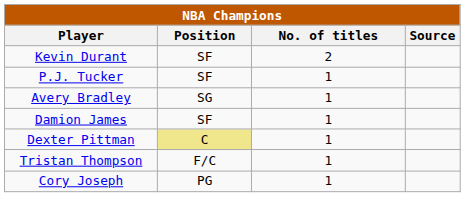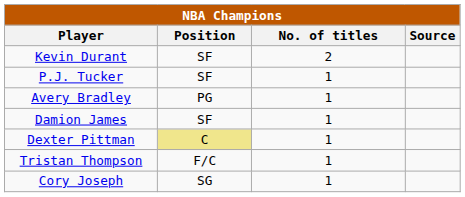(205, 98) SG -> (205, 98) PG
(205, 181) PG -> (205, 181) SG
